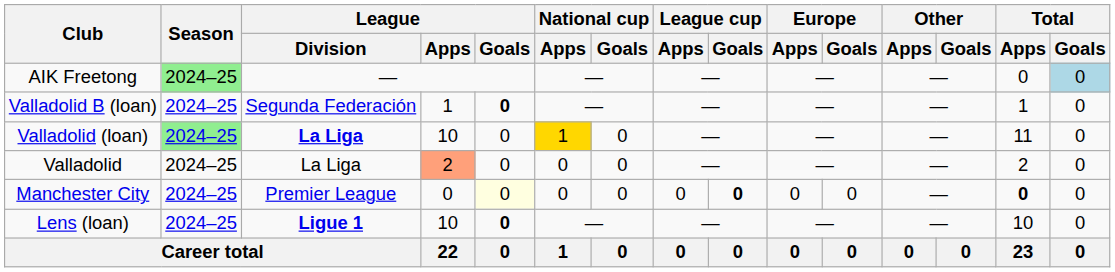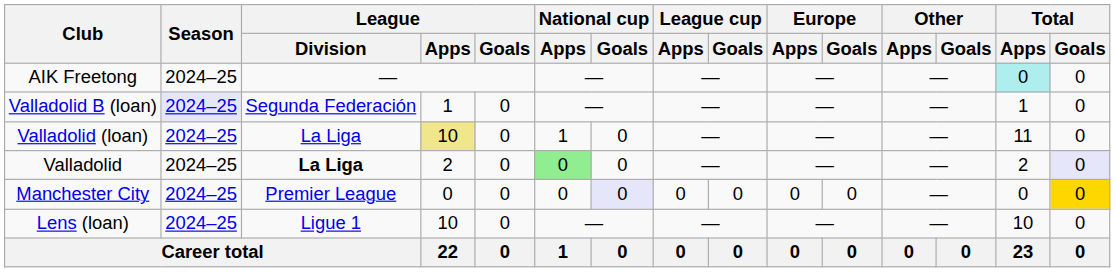(201, 77) lightgreen background -> (201, 77) no background
(1023, 77) no background -> (1023, 77) paleturquoise background
(1080, 77) lightblue background -> (1080, 77) no background
(201, 106) no background -> (201, 106) lavender background
(505, 106) bold -> (505, 106) normal
(201, 135) lightgreen background -> (201, 135) no background
(331, 135) bold -> (331, 135) normal
(448, 135) no background -> (448, 135) khaki background
(563, 135) gold background -> (563, 135) no background
(331, 164) normal -> (331, 164) bold
(448, 164) lightsalmon background -> (448, 164) no background
(563, 164) no background -> (563, 164) lightgreen background
(1080, 164) no background -> (1080, 164) lavender background
(505, 194) lightyellow background -> (505, 194) no background
(622, 194) no background -> (622, 194) lavender background
(738, 194) bold -> (738, 194) normal
(1023, 194) bold -> (1023, 194) normal
(1080, 194) no background -> (1080, 194) gold background
(331, 223) bold -> (331, 223) normal
(505, 223) bold -> (505, 223) normal
